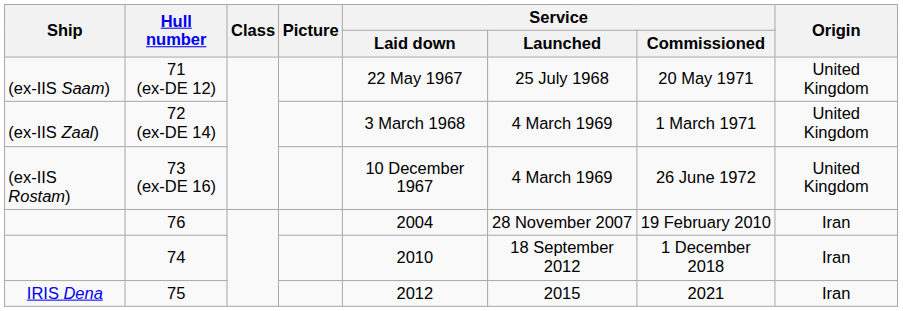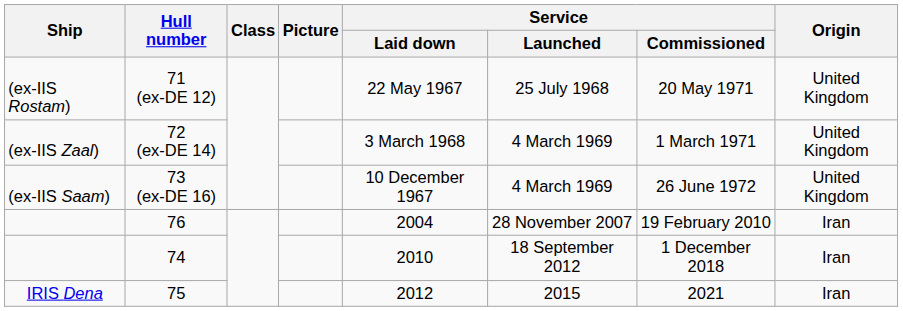(59, 88) (ex-IIS Saam) -> (39, 97) (ex-IIS Rostam)
(39, 187) (ex-IIS Rostam) -> (59, 196) (ex-IIS Saam)
